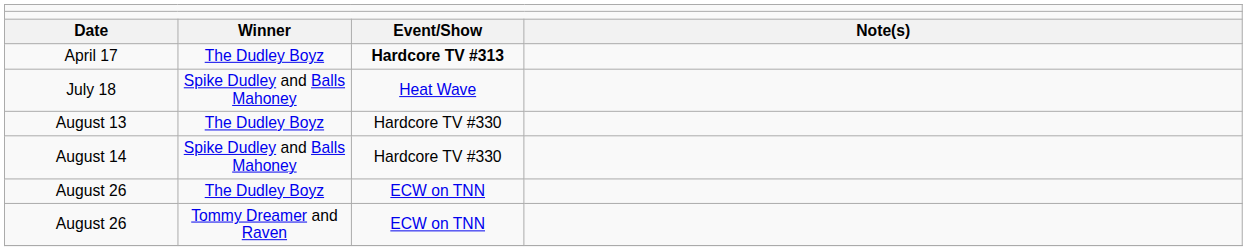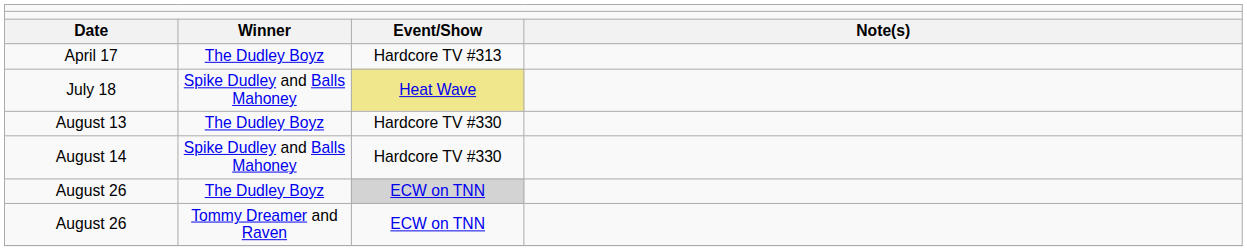(438, 56) bold -> (438, 56) normal
(438, 89) no background -> (438, 89) khaki background
(438, 191) no background -> (438, 191) lightgrey background
